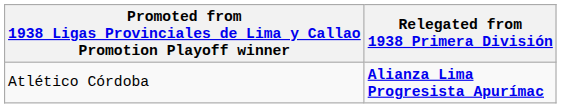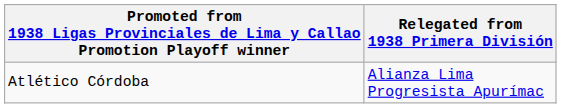(456, 83) bold -> (456, 83) normal
